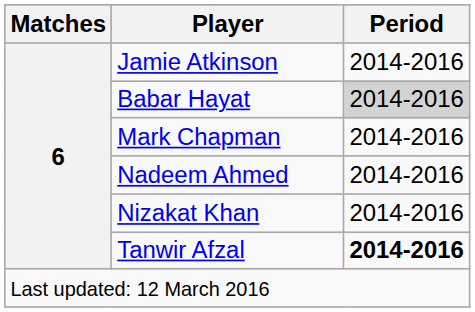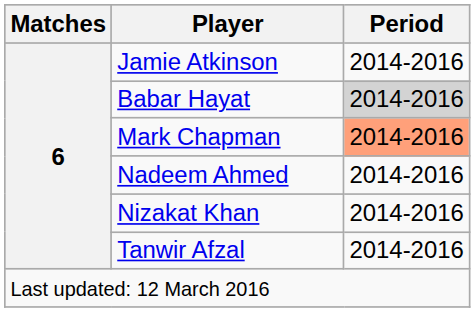(407, 137) no background -> (407, 137) lightsalmon background
(407, 251) bold -> (407, 251) normal
